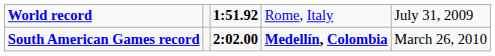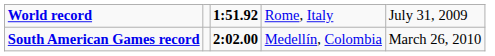(326, 39) bold -> (323, 39) normal
